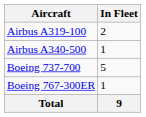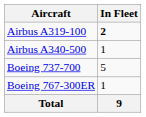(103, 31) normal -> (103, 31) bold
